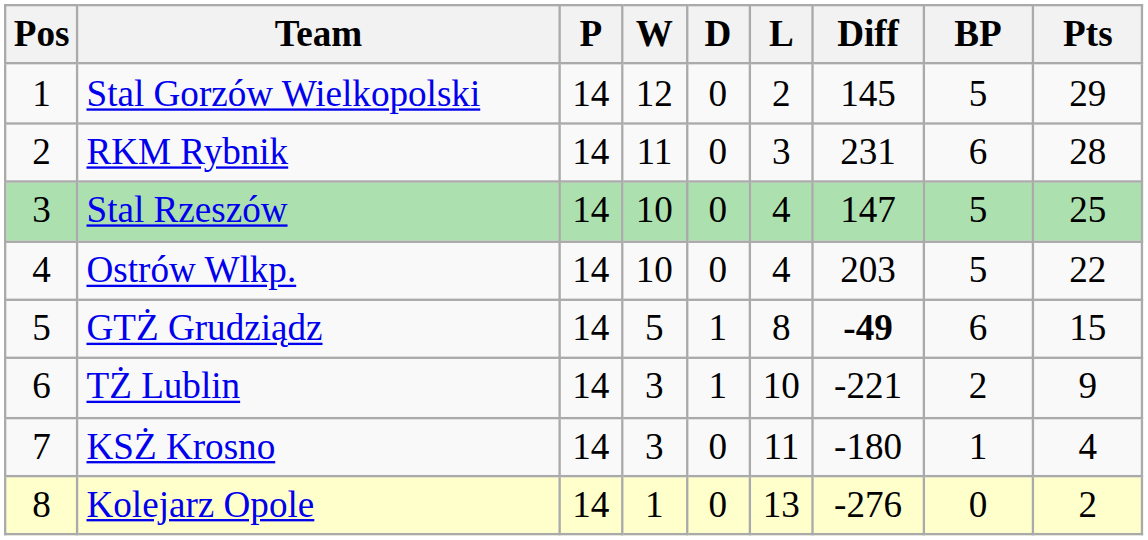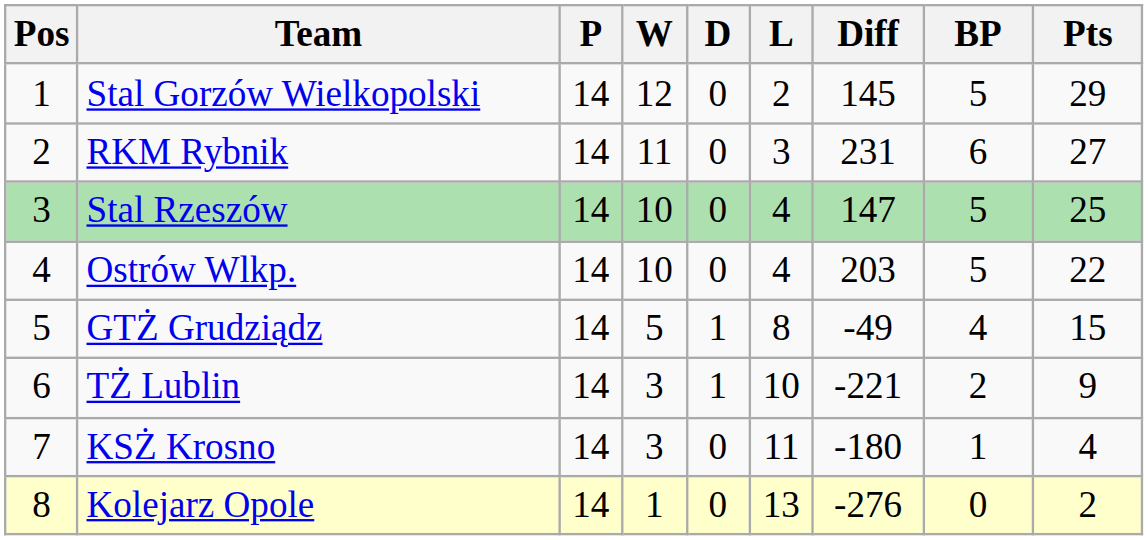(1088, 151) 28 -> (1088, 151) 27
(868, 328) bold -> (868, 328) normal
(978, 328) 6 -> (978, 328) 4
